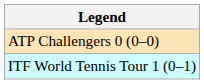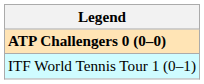(84, 41) normal -> (87, 41) bold
